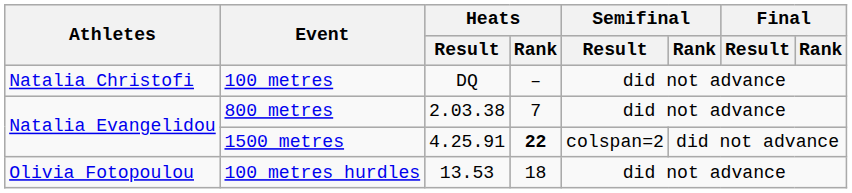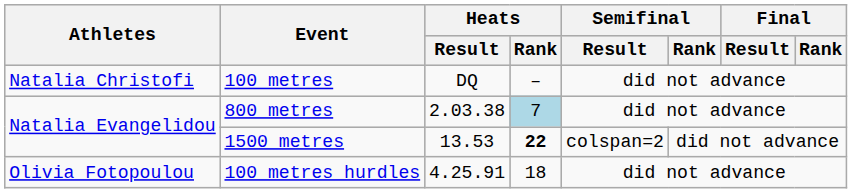(536, 111) no background -> (536, 111) lightblue background
(467, 142) 4.25.91 -> (467, 142) 13.53
(467, 172) 13.53 -> (467, 172) 4.25.91
